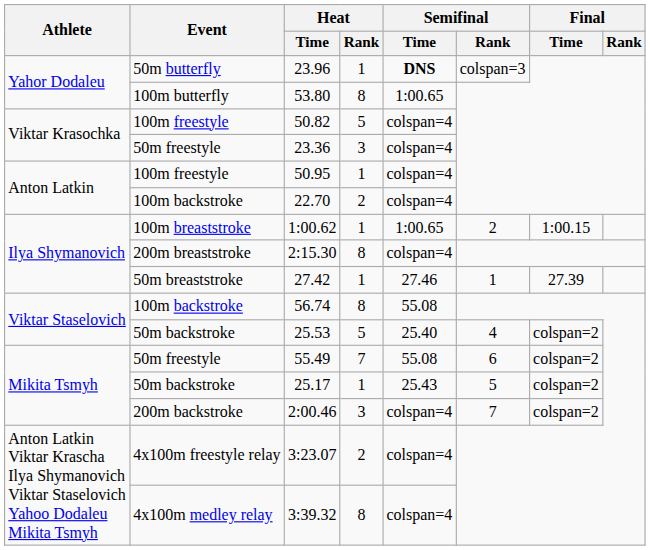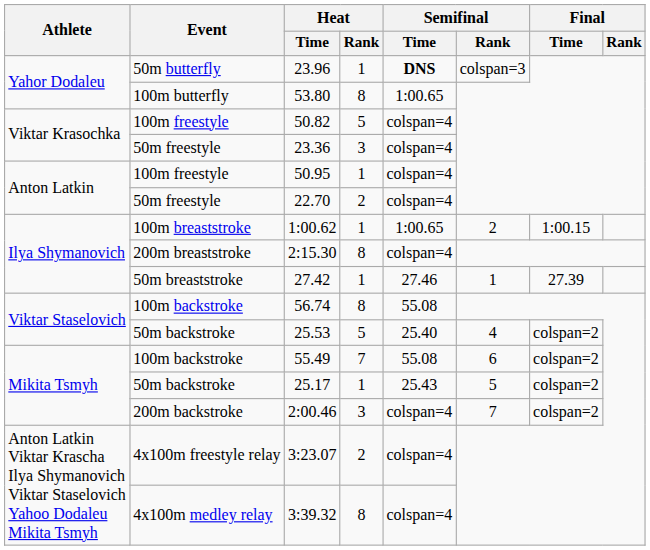(188, 201) 100m backstroke -> (177, 201) 50m freestyle
(177, 359) 50m freestyle -> (188, 359) 100m backstroke
